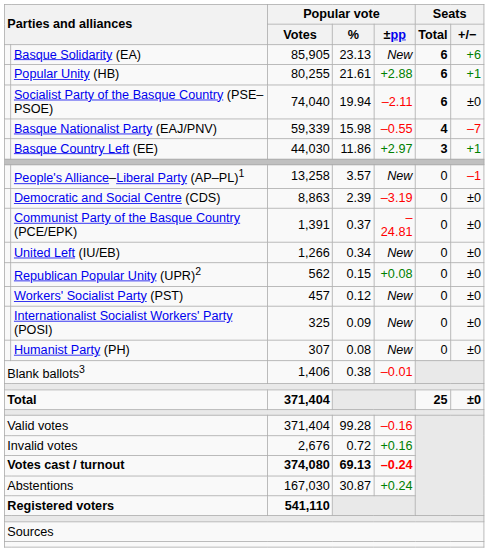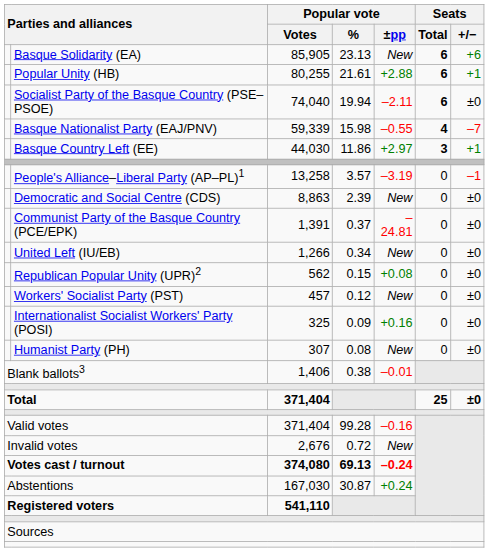(400, 176) New -> (397, 176) –3.19
(397, 198) –3.19 -> (400, 198) New
(400, 323) New -> (396, 323) +0.16
(396, 445) +0.16 -> (400, 445) New
